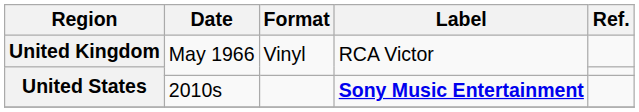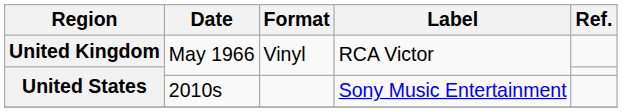(461, 90) bold -> (453, 90) normal
